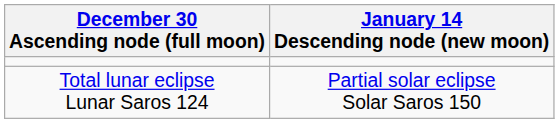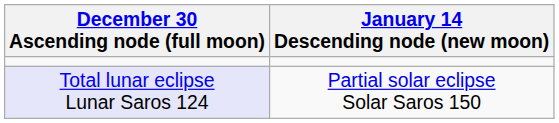(137, 92) no background -> (137, 92) lavender background
